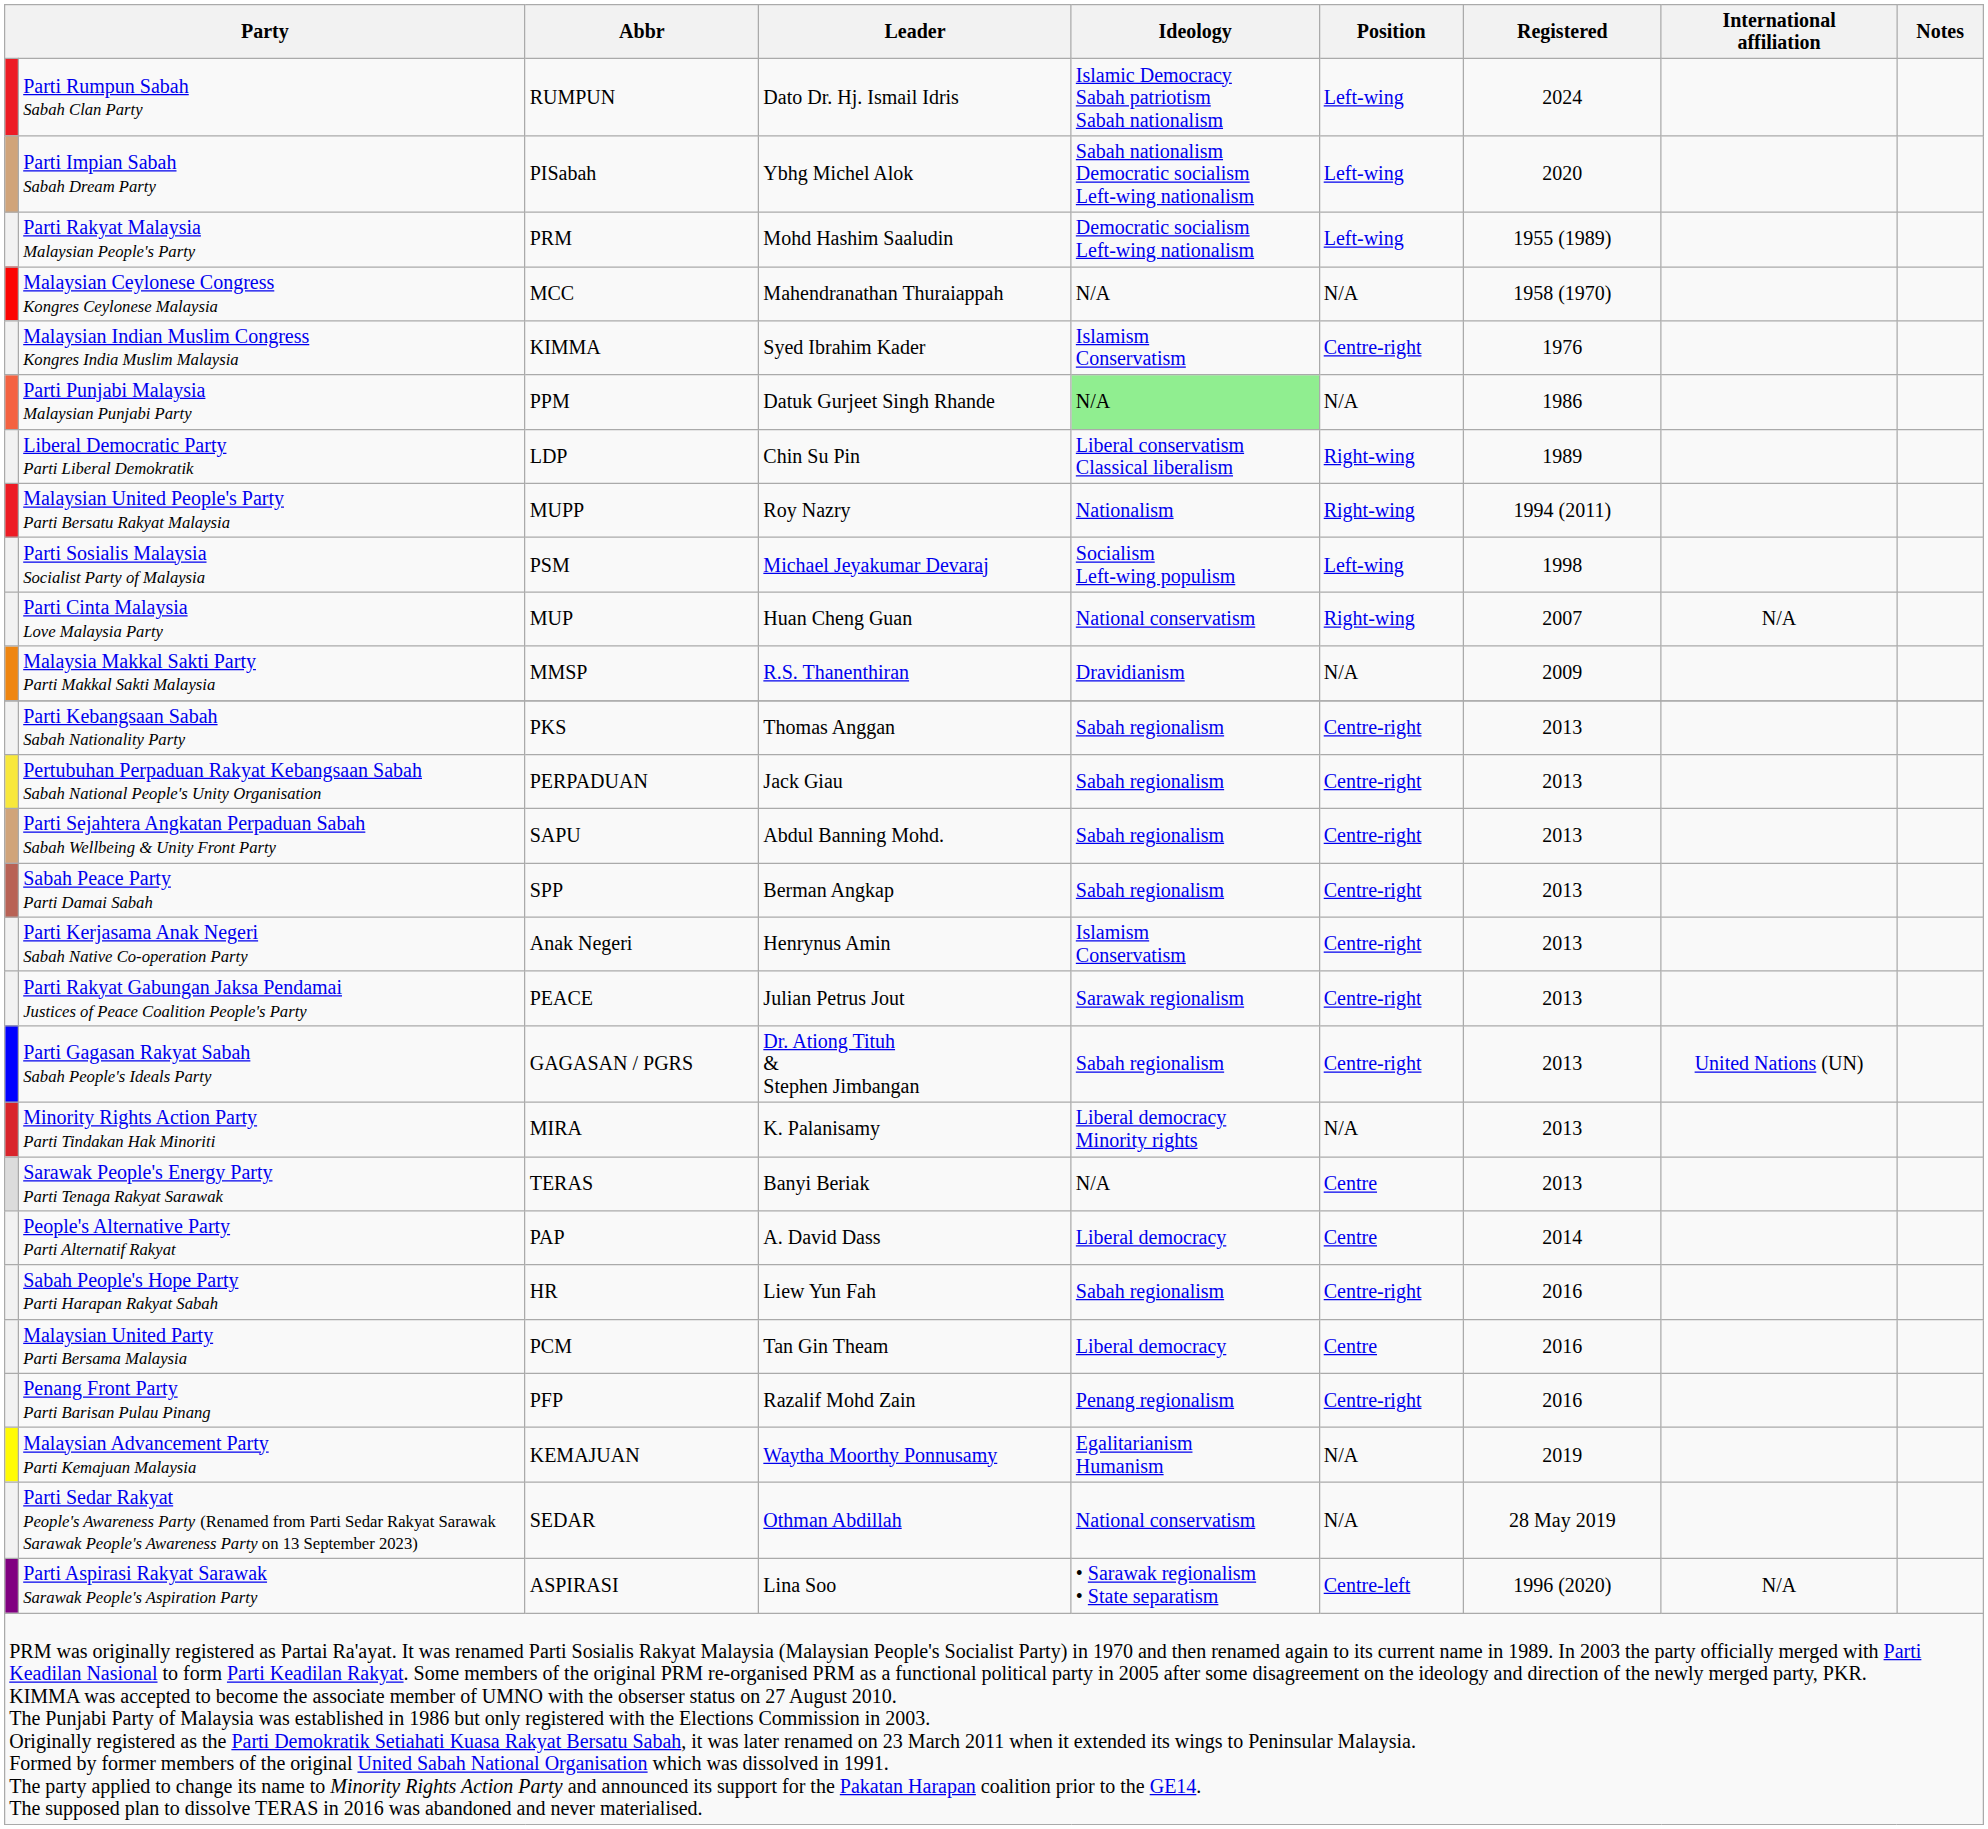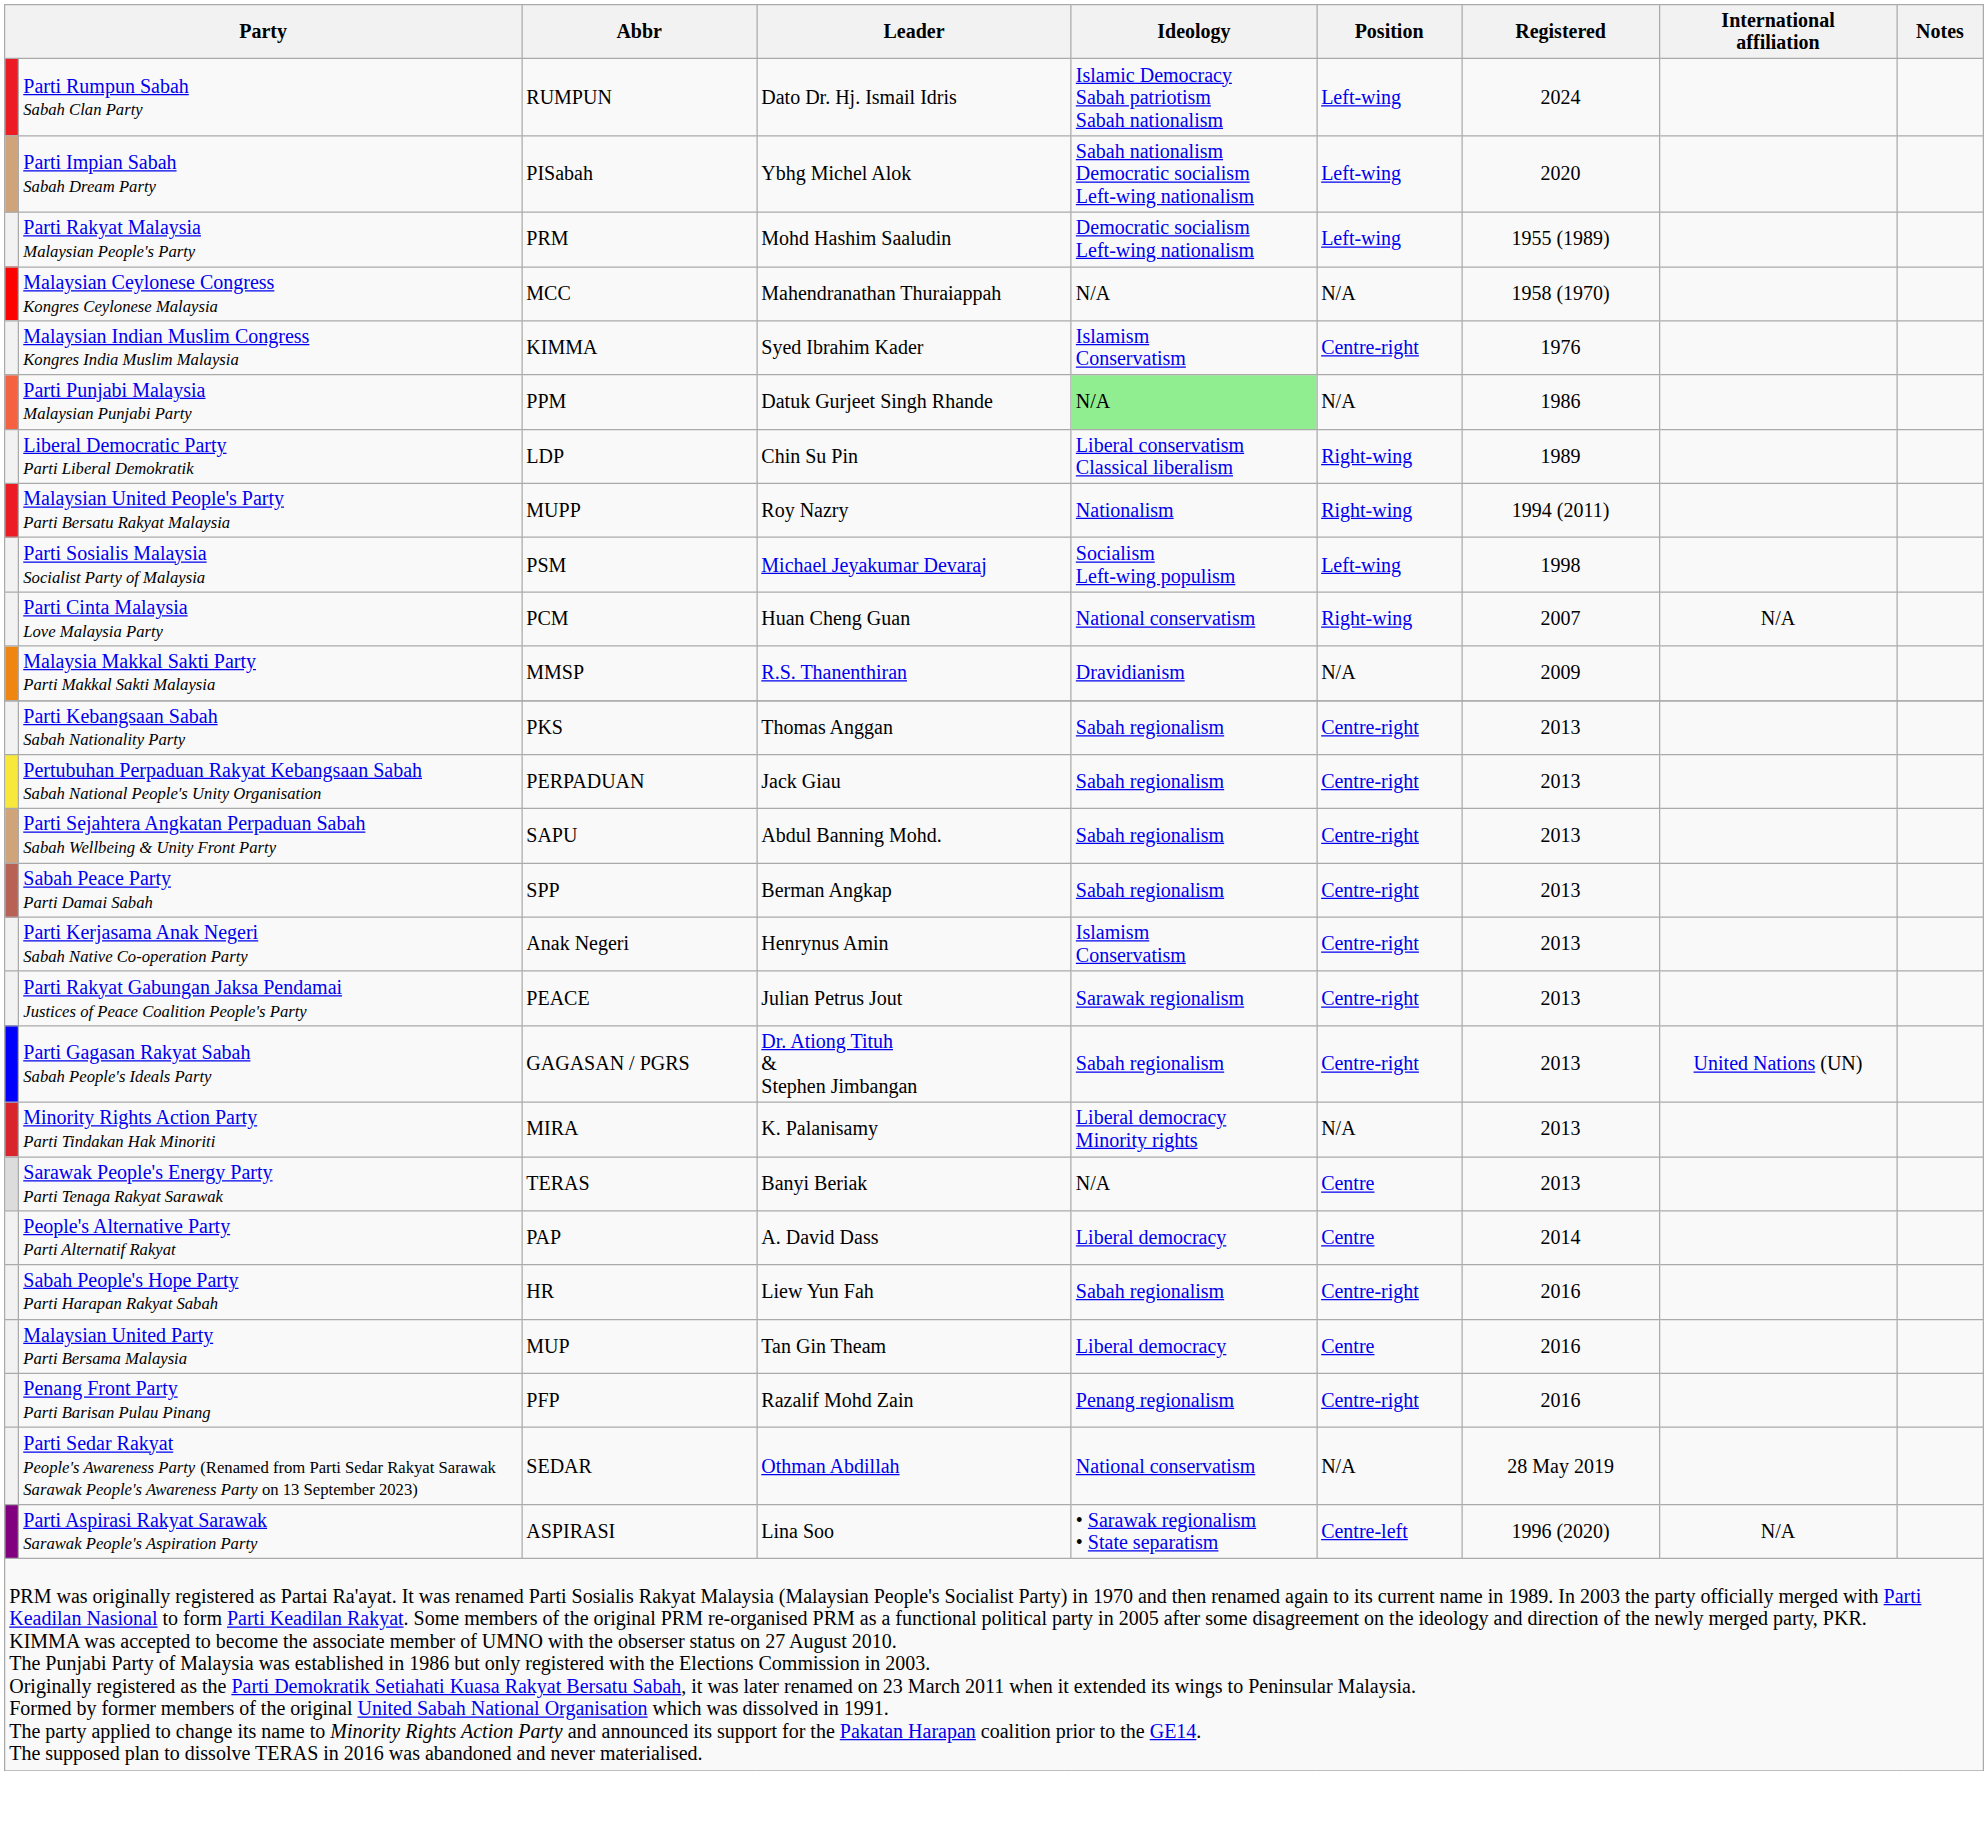(551, 618) MUP -> (547, 618) PCM
(551, 1346) PCM -> (548, 1346) MUP
- row: (146, 1454)
